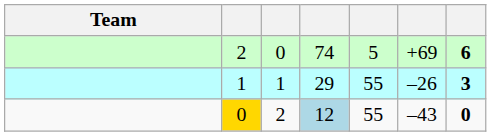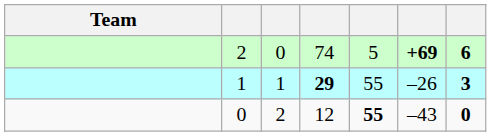(422, 51) normal -> (422, 51) bold
(324, 83) normal -> (324, 83) bold
(242, 114) gold background -> (242, 114) no background
(324, 114) lightblue background -> (324, 114) no background
(373, 114) normal -> (373, 114) bold
